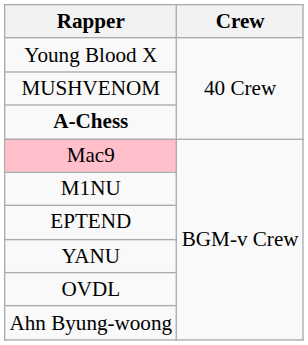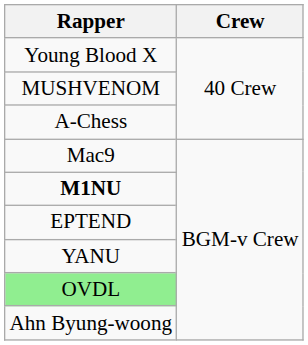(91, 121) bold -> (91, 121) normal
(91, 155) pink background -> (91, 155) no background
(91, 188) normal -> (91, 188) bold
(91, 289) no background -> (91, 289) lightgreen background
